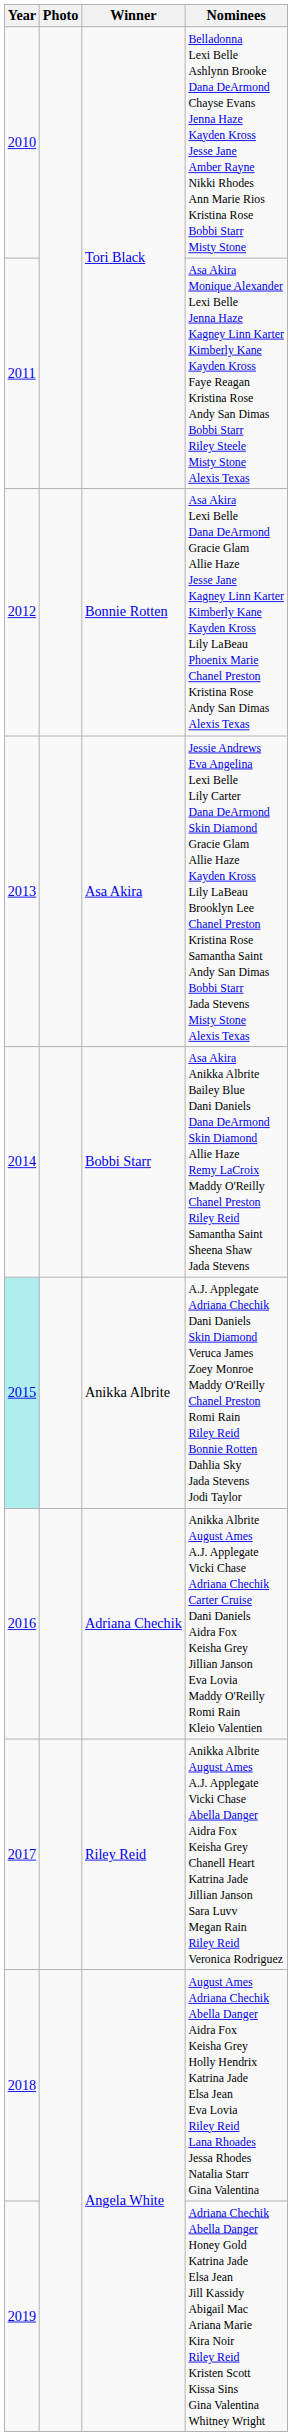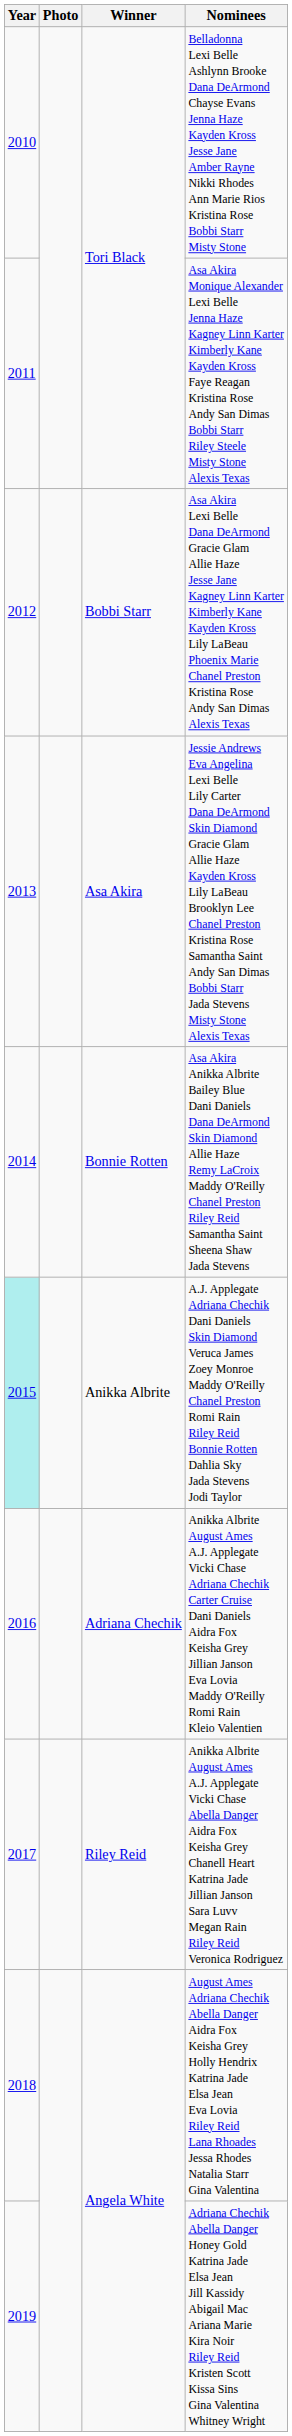(126, 612) Bonnie Rotten -> (118, 612) Bobbi Starr
(118, 1162) Bobbi Starr -> (126, 1162) Bonnie Rotten
